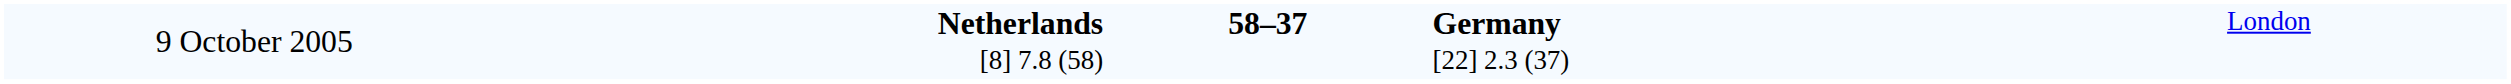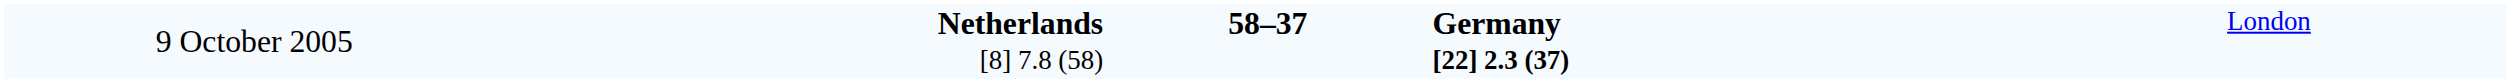(1501, 60) normal -> (1501, 60) bold
